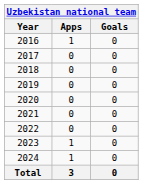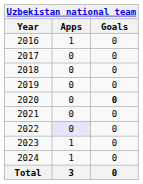(115, 99) normal -> (115, 99) bold
(71, 129) no background -> (71, 129) lavender background
